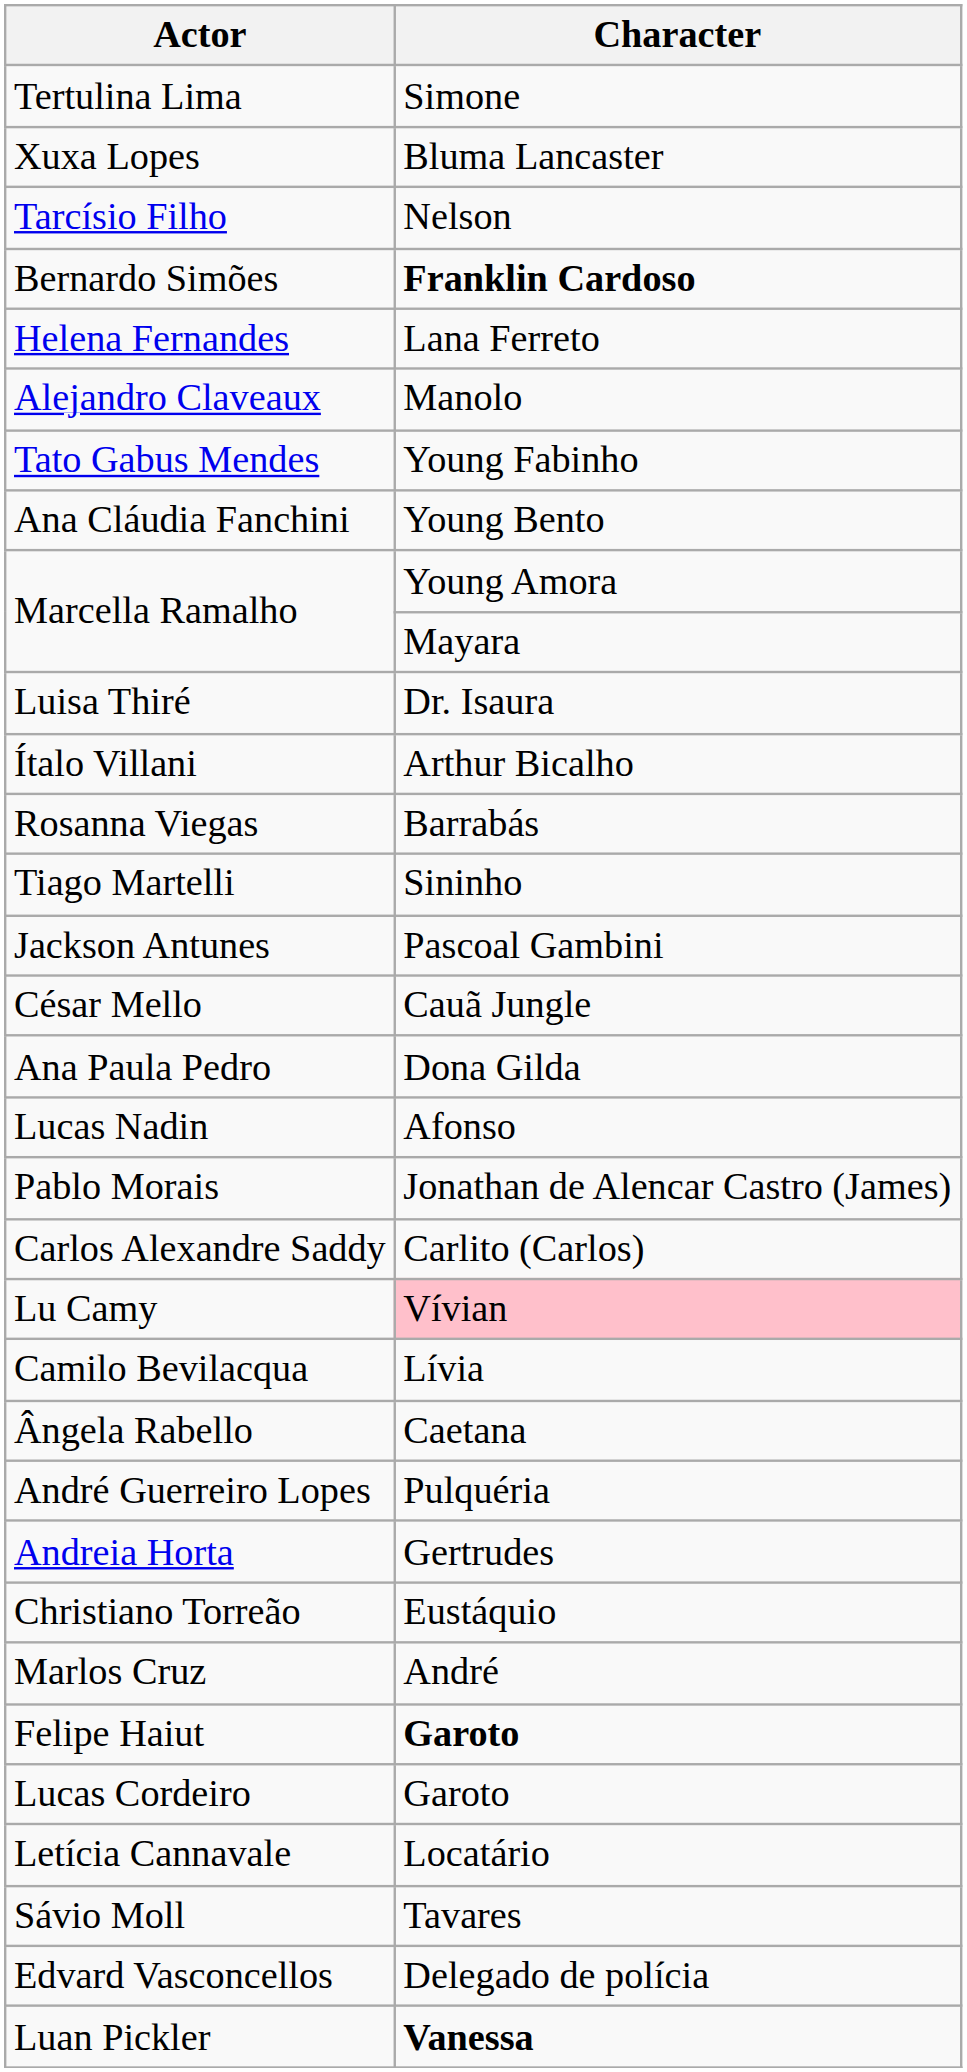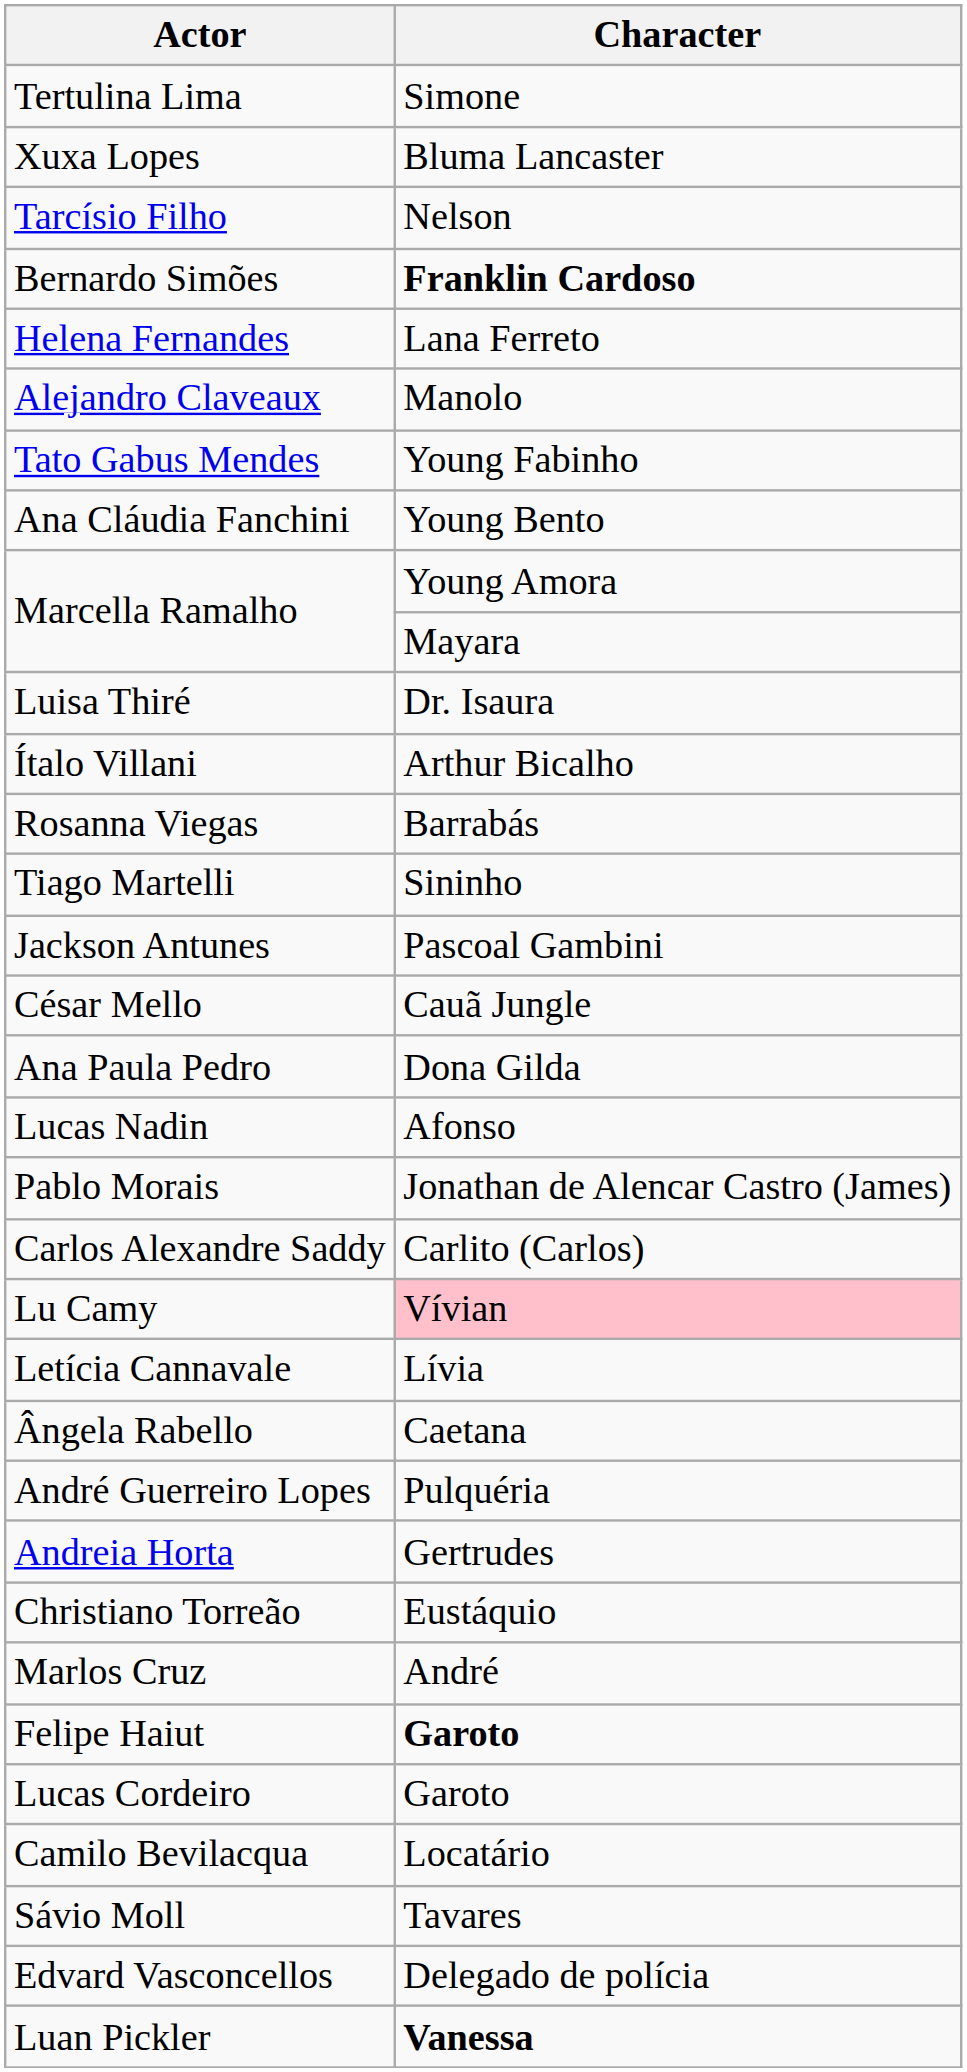(161, 1369) Camilo Bevilacqua -> (153, 1369) Letícia Cannavale
(153, 1854) Letícia Cannavale -> (161, 1854) Camilo Bevilacqua
